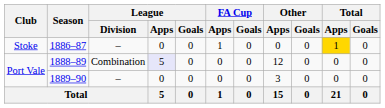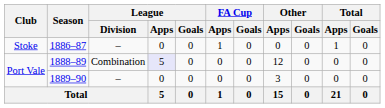(336, 45) gold background -> (336, 45) no background
